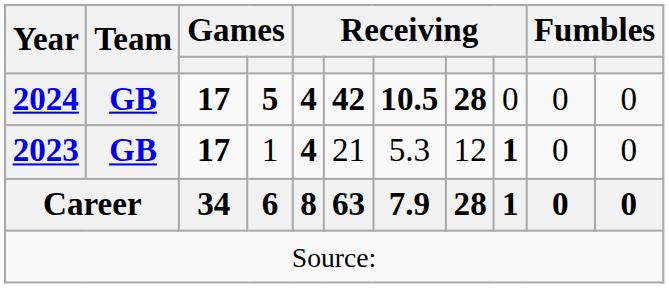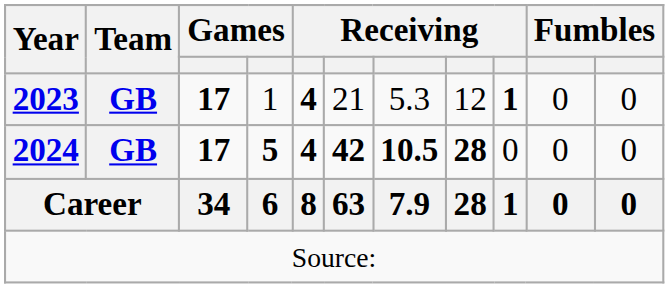rows swapped: (46, 151) <-> (46, 98)
